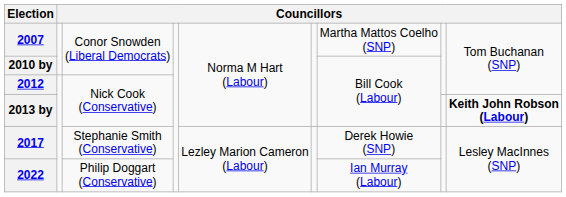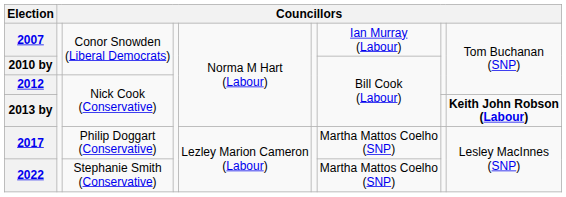(379, 39) Martha Mattos Coelho (SNP) -> (379, 39) Ian Murray (Labour)
(118, 142) Stephanie Smith (Conservative) -> (118, 142) Philip Doggart (Conservative)
(379, 142) Derek Howie (SNP) -> (379, 142) Martha Mattos Coelho (SNP)
(118, 175) Philip Doggart (Conservative) -> (118, 175) Stephanie Smith (Conservative)
(379, 175) Ian Murray (Labour) -> (379, 175) Martha Mattos Coelho (SNP)
